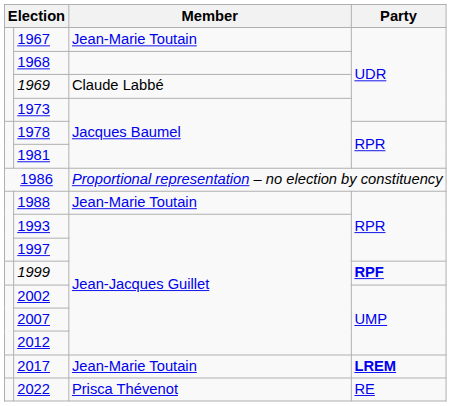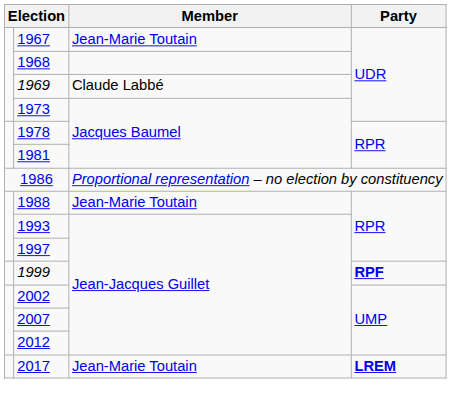- row: (34, 389)
